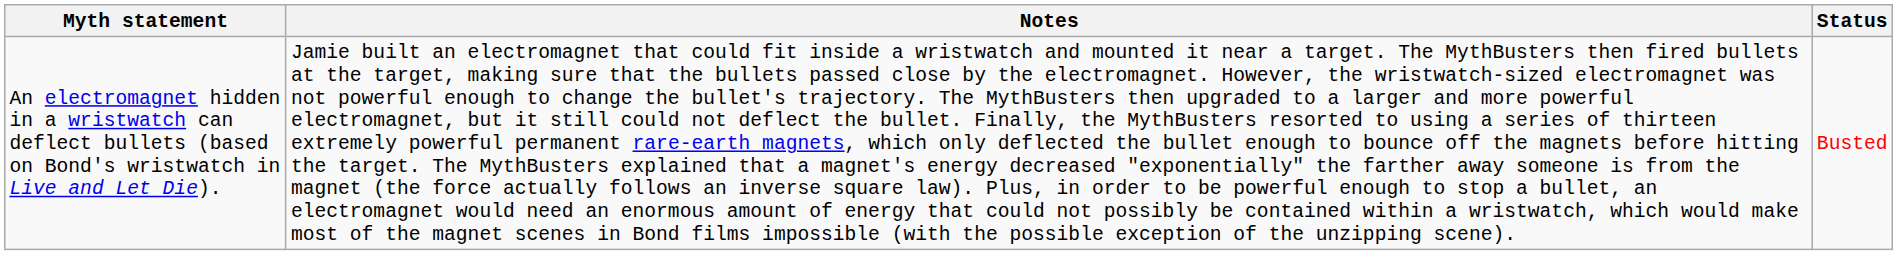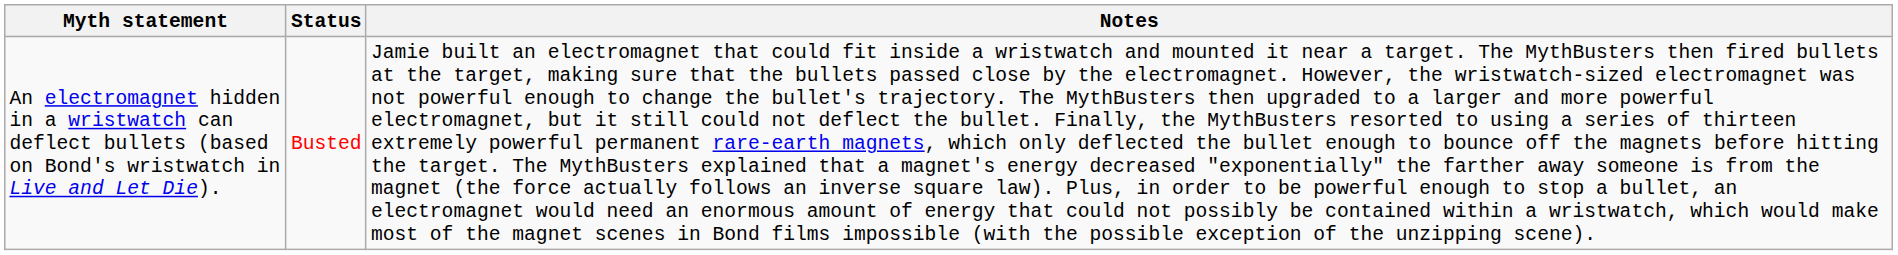columns swapped: (1852, 21) <-> (1049, 21)
